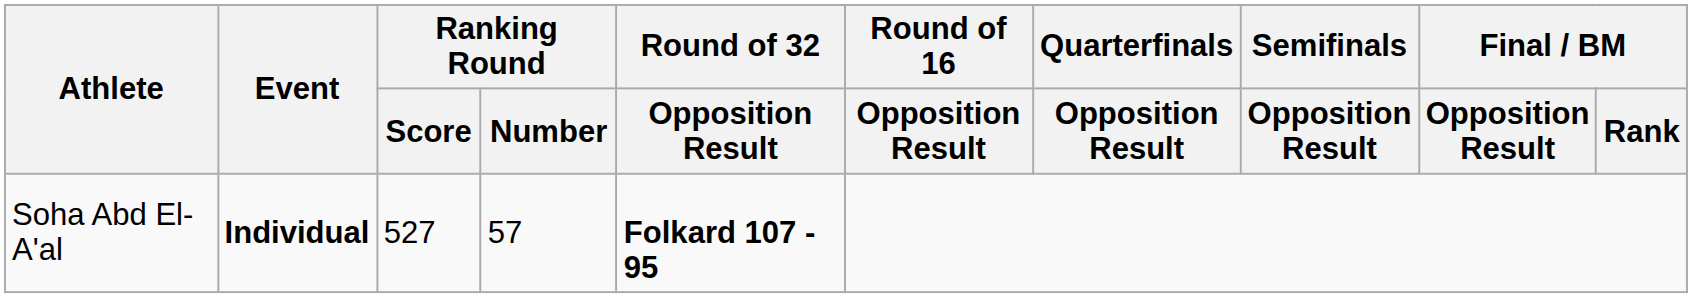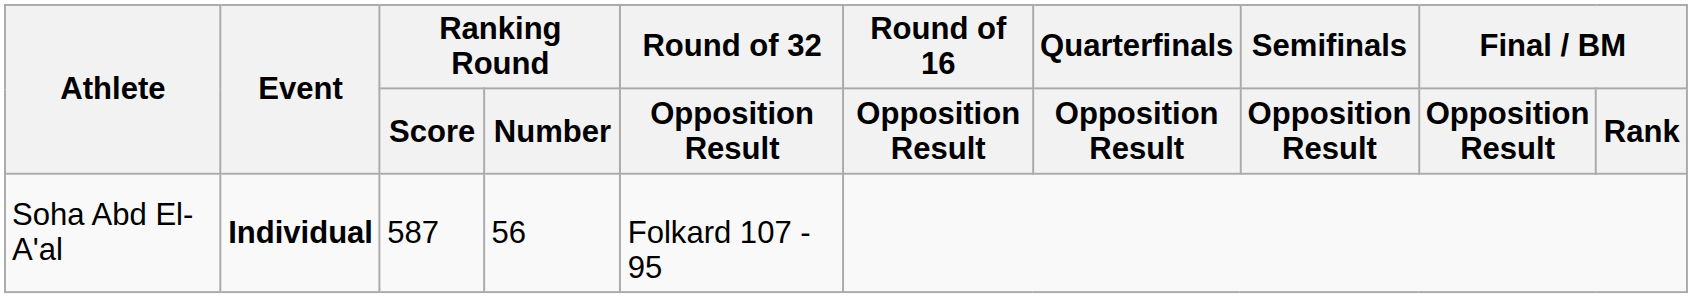(410, 232) 527 -> (413, 232) 587
(505, 232) 57 -> (509, 232) 56
(720, 249) bold -> (719, 249) normal
